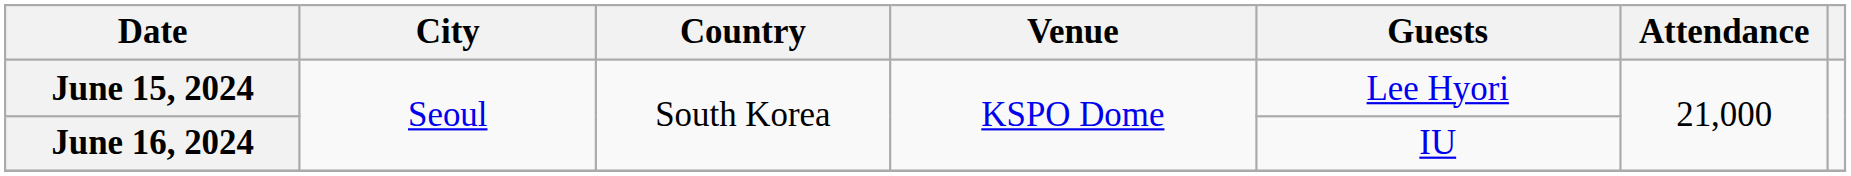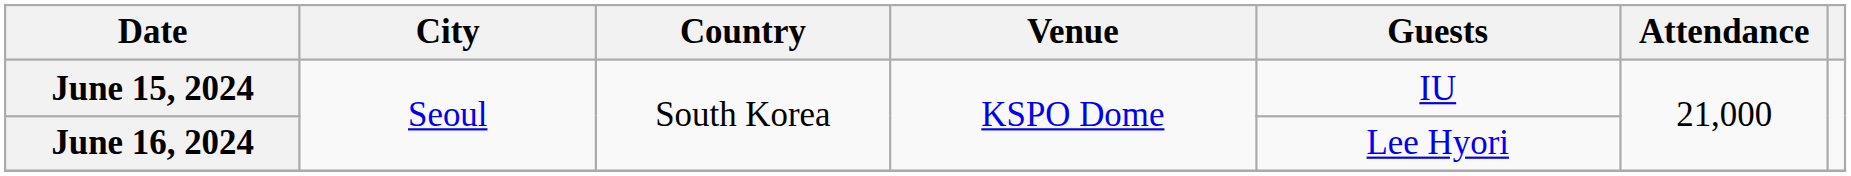(1438, 87) Lee Hyori -> (1438, 87) IU
(1438, 142) IU -> (1438, 142) Lee Hyori
